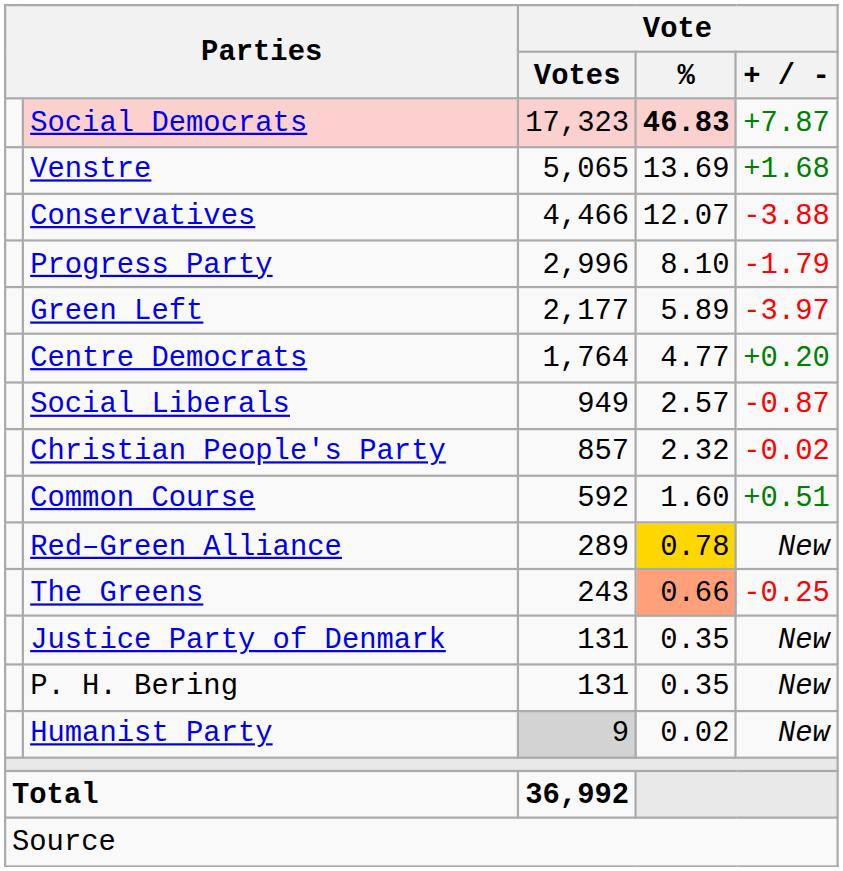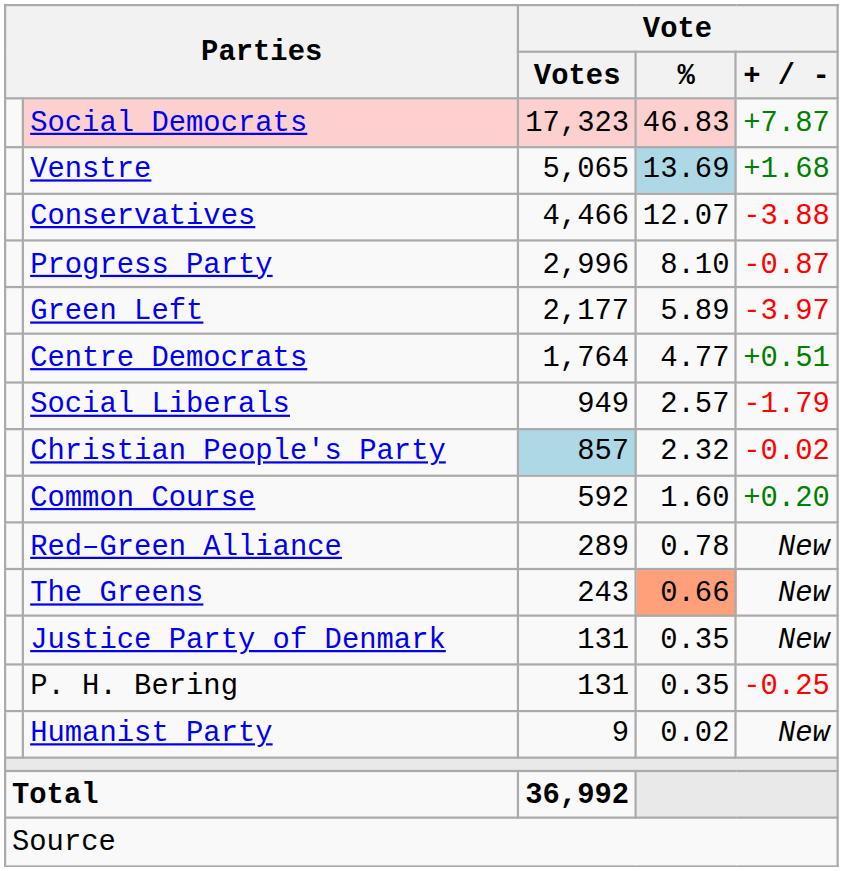(686, 123) bold -> (686, 123) normal
(686, 170) no background -> (686, 170) lightblue background
(787, 264) -1.79 -> (787, 264) -0.87
(787, 358) +0.20 -> (787, 358) +0.51
(787, 405) -0.87 -> (787, 405) -1.79
(603, 452) no background -> (603, 452) lightblue background
(787, 499) +0.51 -> (787, 499) +0.20
(695, 546) gold background -> (695, 546) no background
(787, 593) -0.25 -> (804, 593) New
(804, 687) New -> (787, 687) -0.25
(620, 734) lightgrey background -> (620, 734) no background
